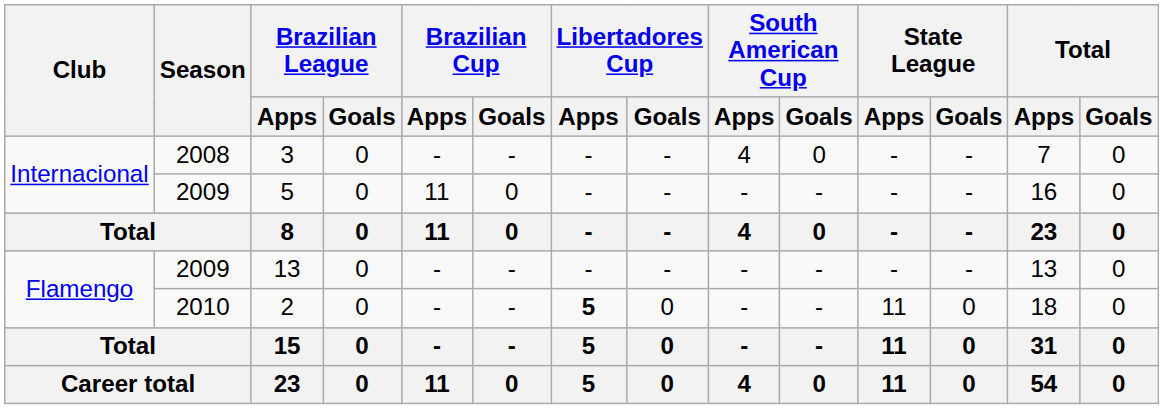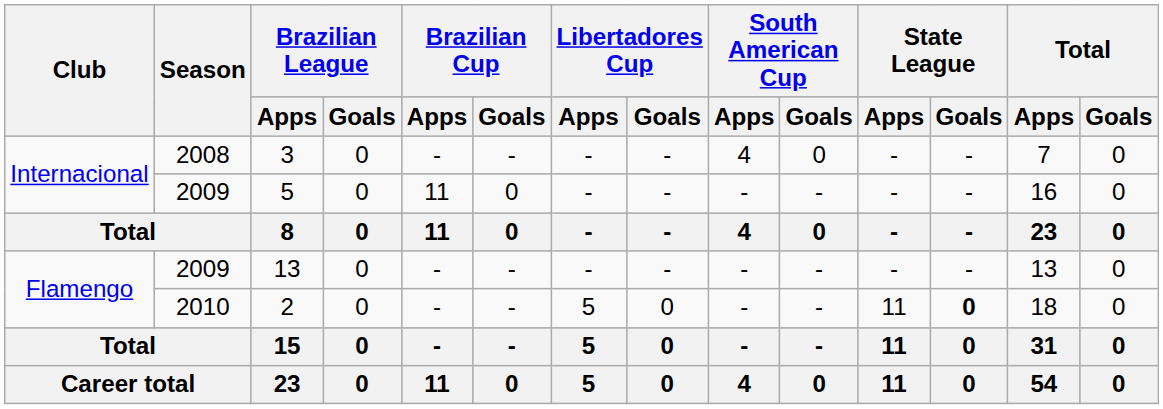(589, 307) bold -> (589, 307) normal
(969, 307) normal -> (969, 307) bold
